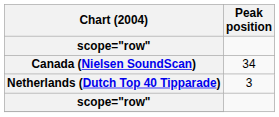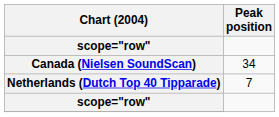(249, 83) 3 -> (249, 83) 7
